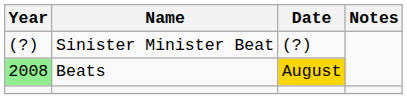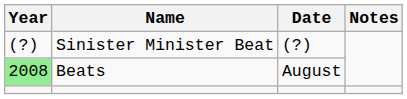(312, 72) gold background -> (312, 72) no background
